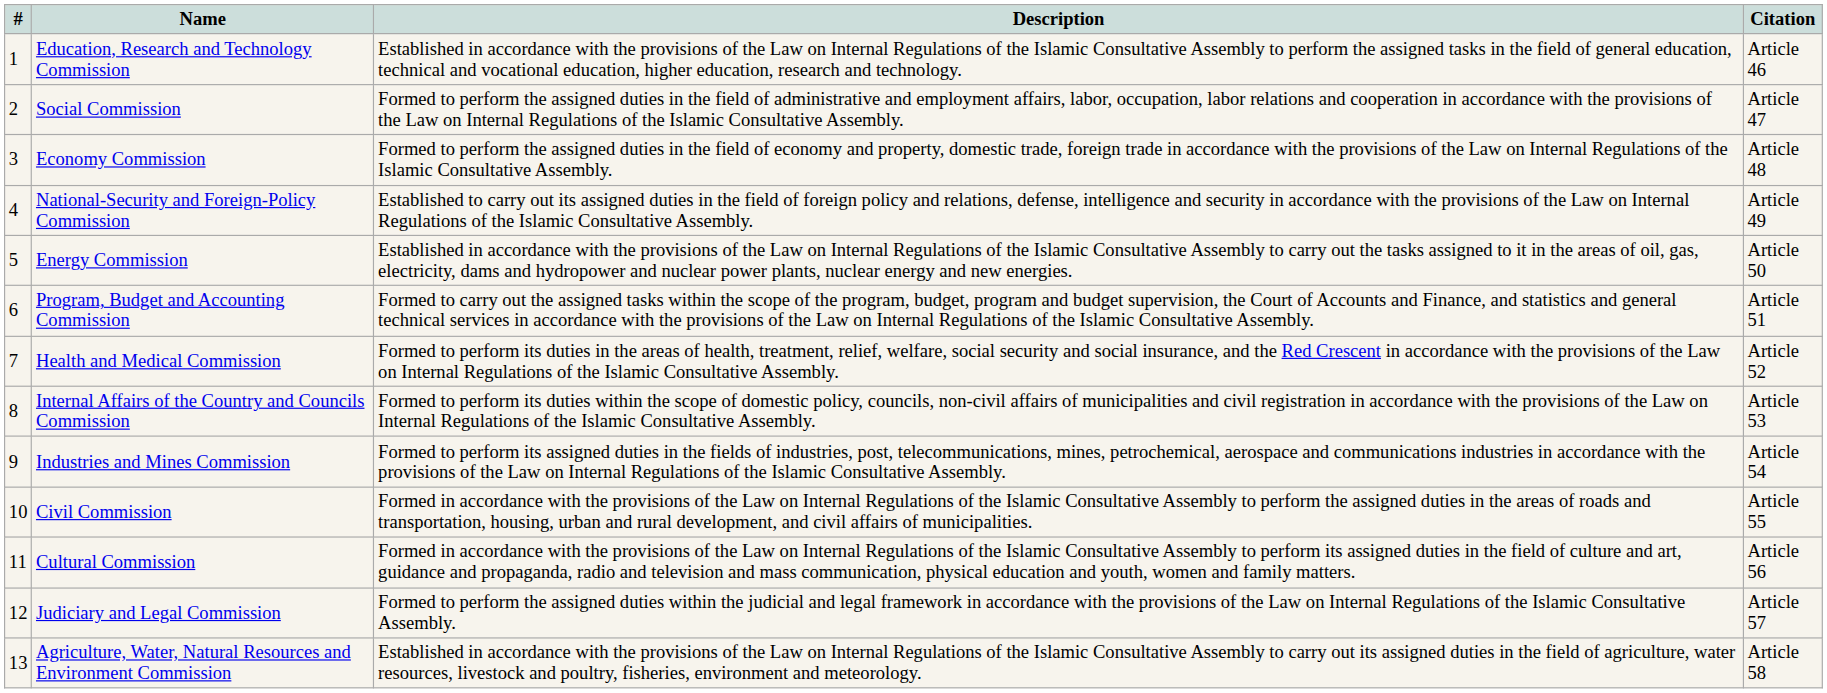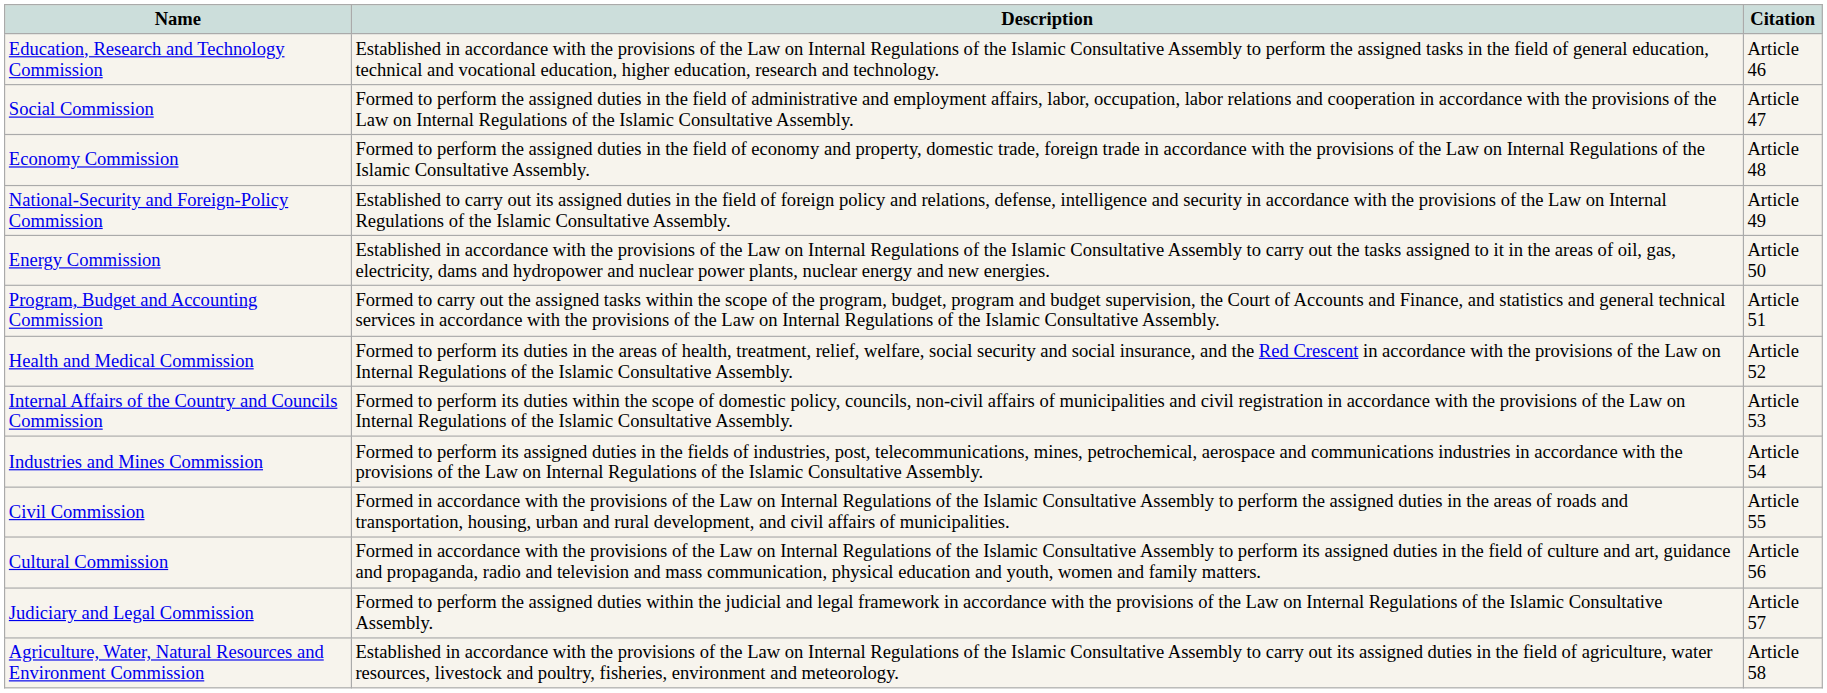- column: (18, 19)
